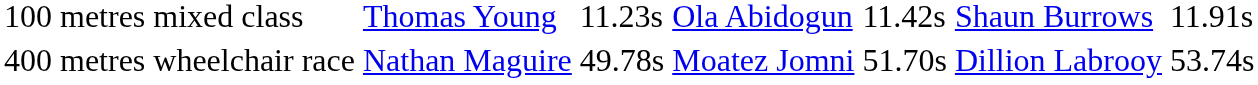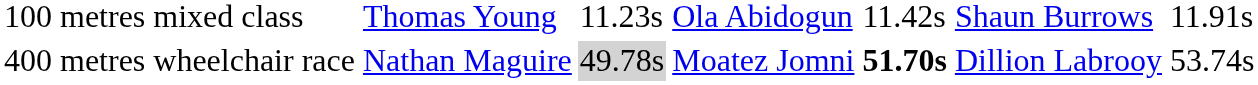(622, 60) no background -> (622, 60) lightgrey background
(905, 60) normal -> (905, 60) bold
